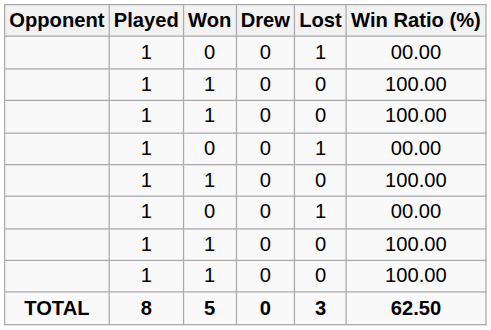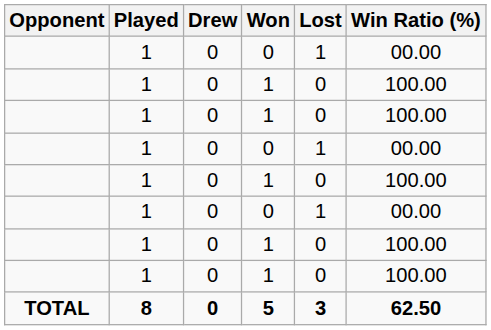columns swapped: (210, 20) <-> (265, 20)
